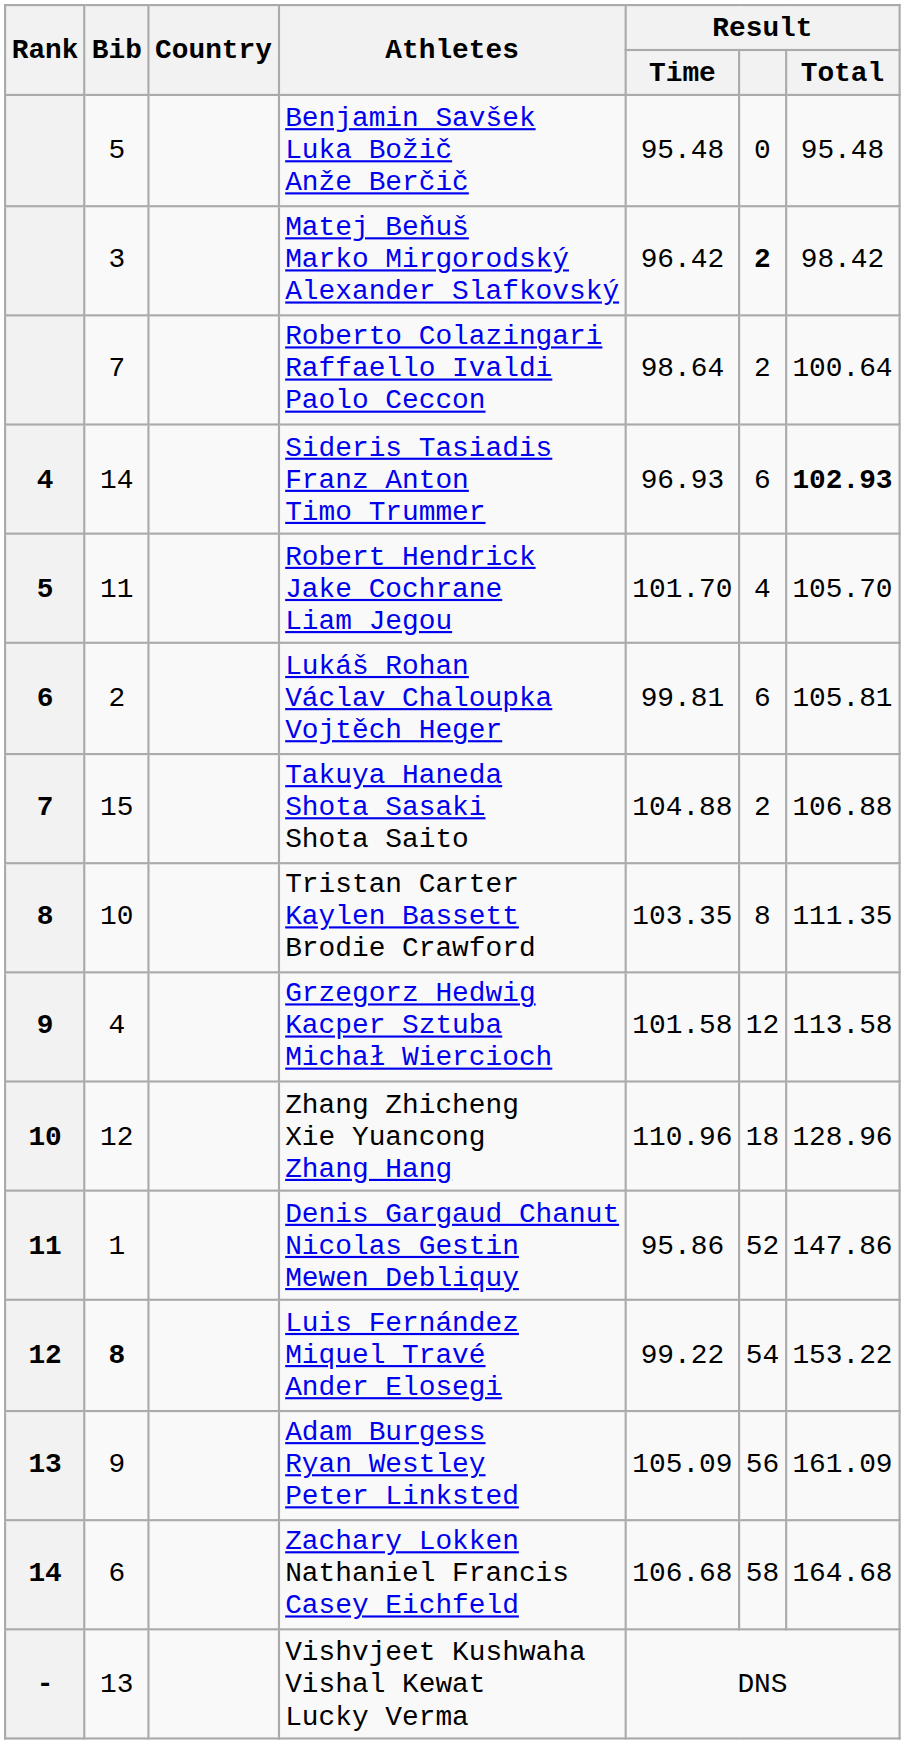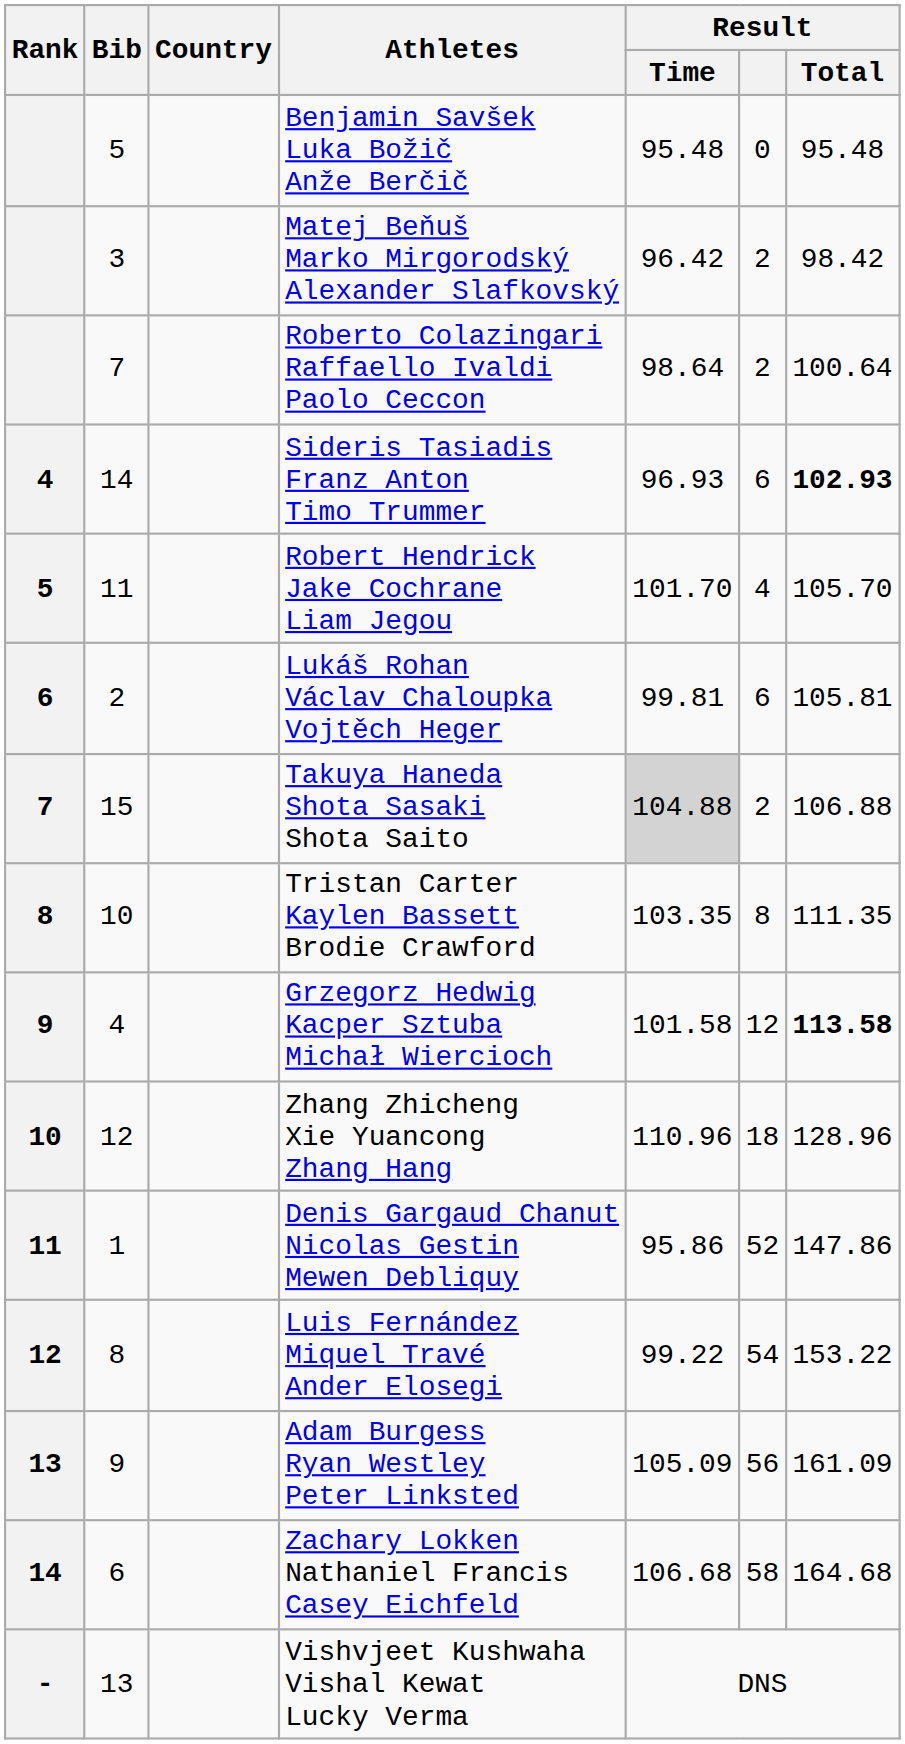(762, 260) bold -> (762, 260) normal
(682, 808) no background -> (682, 808) lightgrey background
(842, 1027) normal -> (842, 1027) bold
(117, 1355) bold -> (117, 1355) normal
